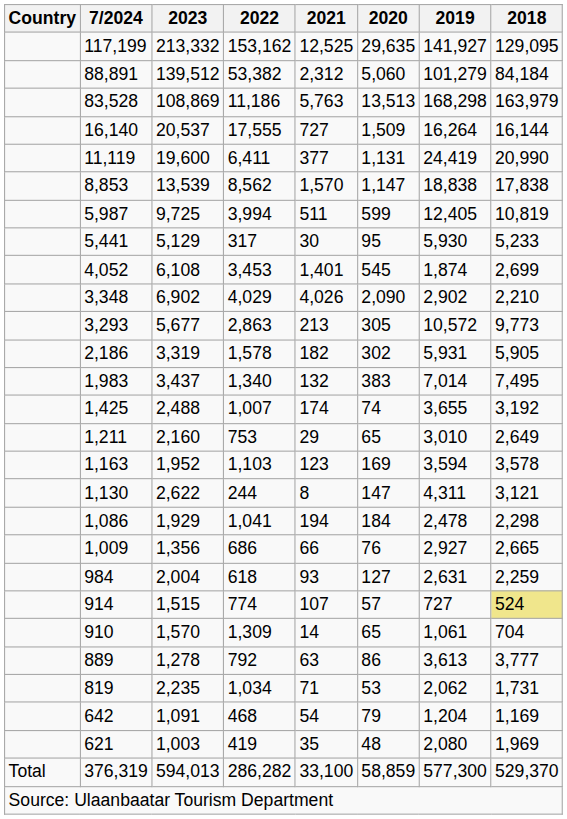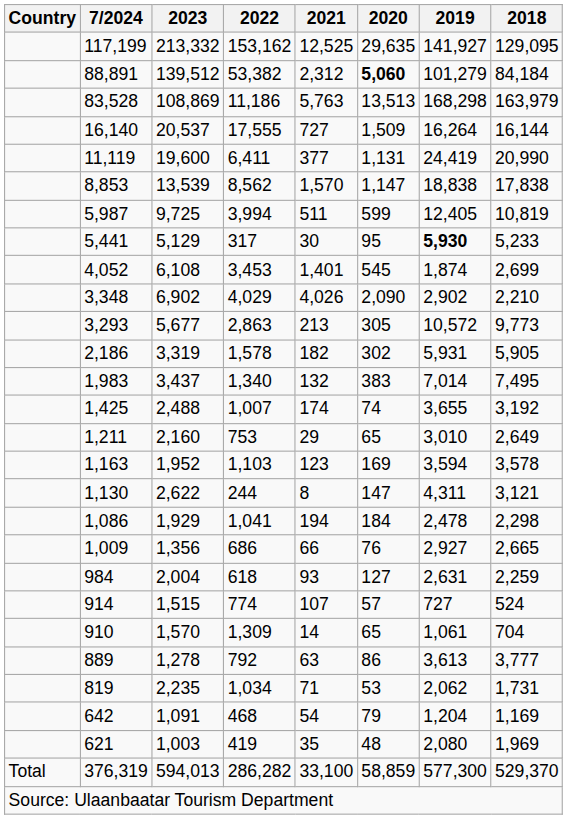(383, 74) normal -> (383, 74) bold
(445, 241) normal -> (445, 241) bold
(510, 604) khaki background -> (510, 604) no background
